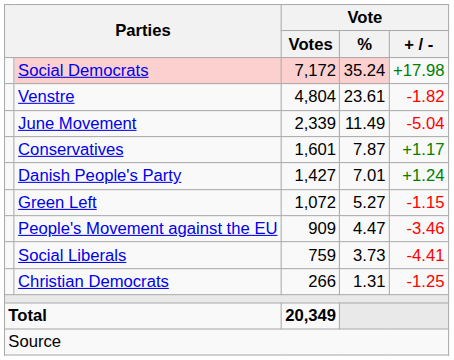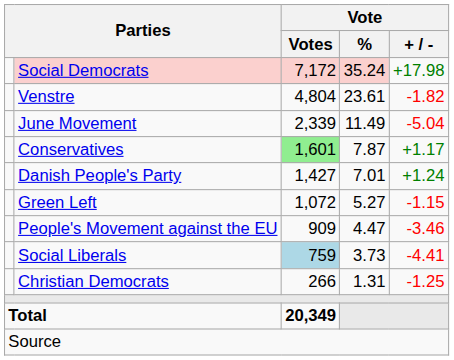(315, 149) no background -> (315, 149) lightgreen background
(322, 255) no background -> (322, 255) lightblue background
